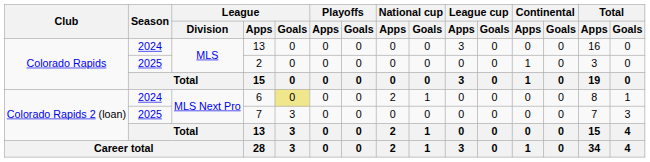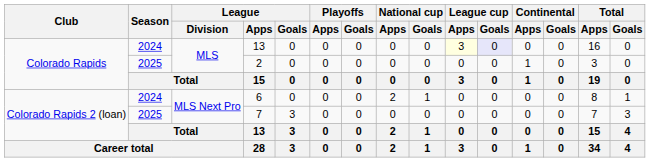(461, 47) no background -> (461, 47) lightyellow background
(495, 47) no background -> (495, 47) lavender background
(292, 98) khaki background -> (292, 98) no background
